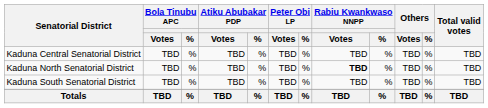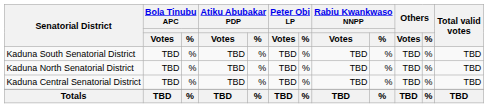rows swapped: (74, 54) <-> (71, 82)
(358, 68) bold -> (359, 68) normal
